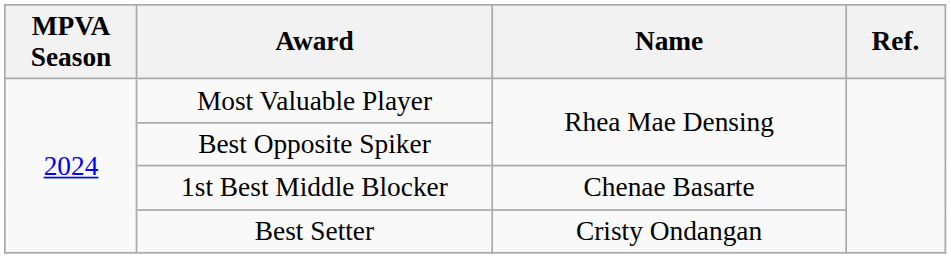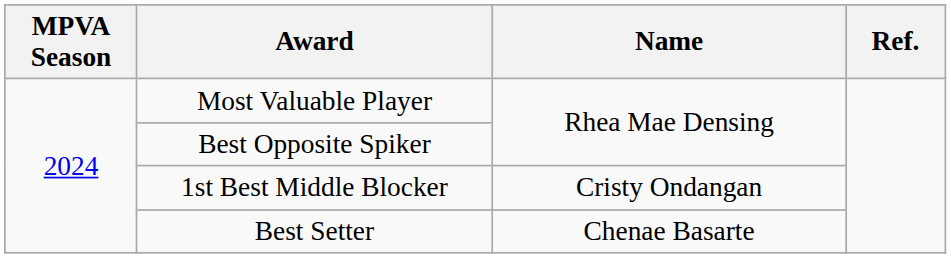(669, 187) Chenae Basarte -> (669, 187) Cristy Ondangan
(669, 230) Cristy Ondangan -> (669, 230) Chenae Basarte
